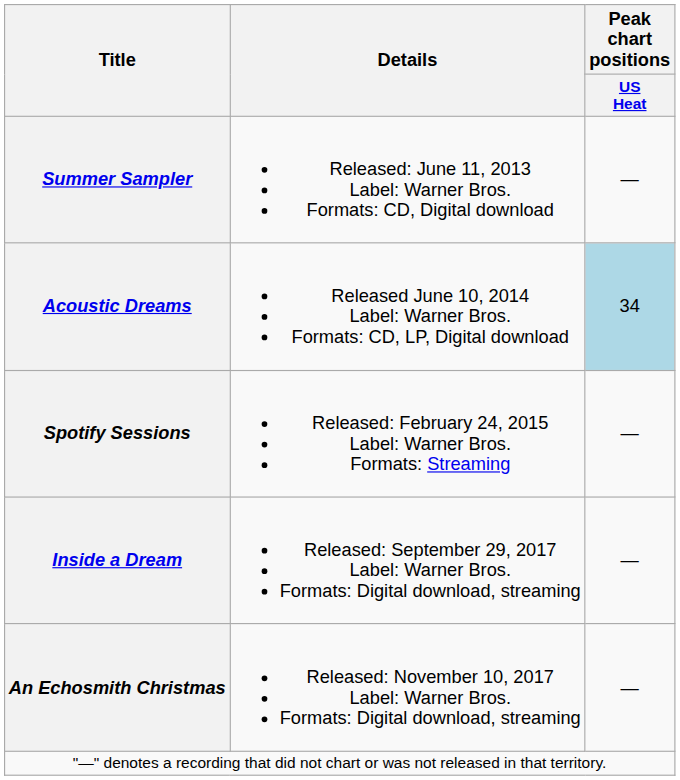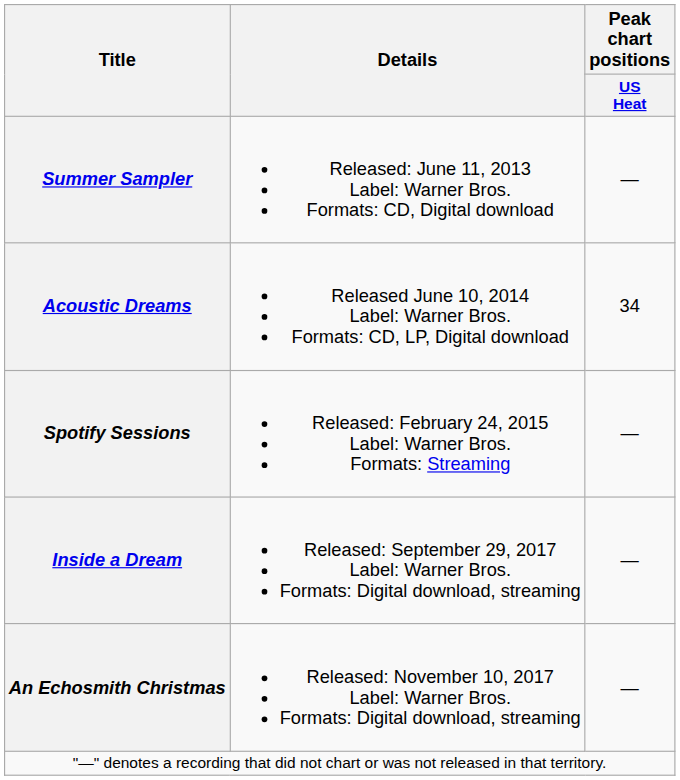(630, 306) lightblue background -> (630, 306) no background
